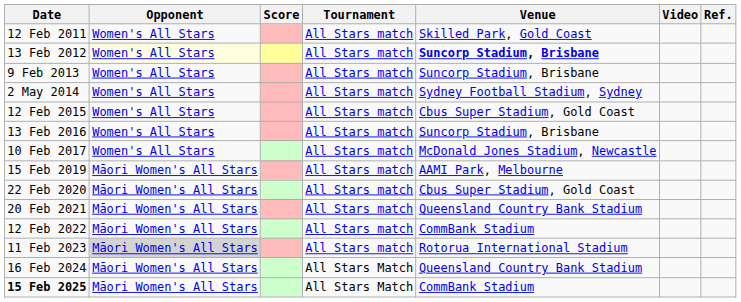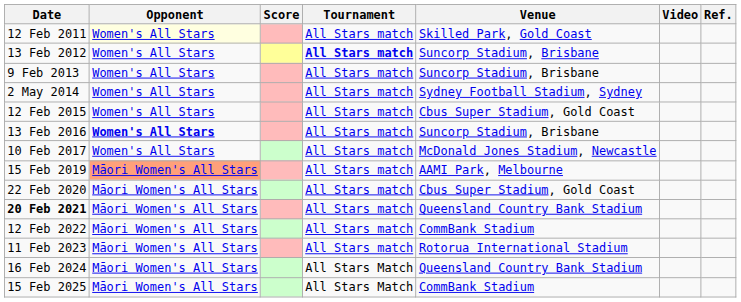(153, 34) no background -> (153, 34) lightyellow background
(153, 53) lightyellow background -> (153, 53) no background
(359, 53) normal -> (359, 53) bold
(509, 53) bold -> (509, 53) normal
(153, 131) normal -> (153, 131) bold
(175, 170) no background -> (175, 170) lightsalmon background
(47, 209) normal -> (47, 209) bold
(175, 248) lightgrey background -> (175, 248) no background
(47, 287) bold -> (47, 287) normal
